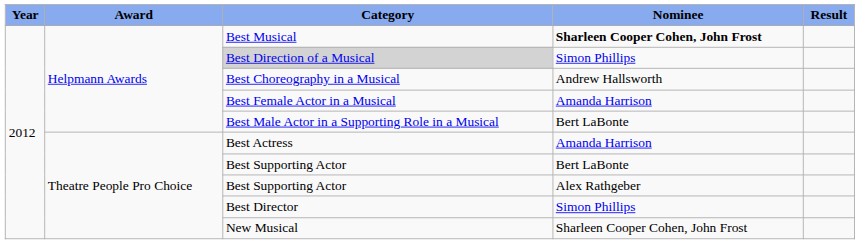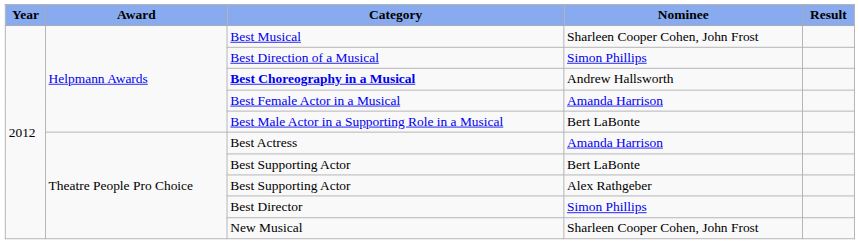(659, 36) bold -> (663, 36) normal
(300, 57) lightgrey background -> (305, 57) no background
(313, 79) normal -> (323, 79) bold
